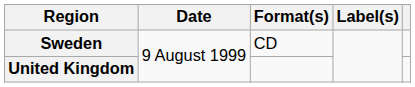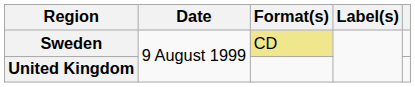(265, 43) no background -> (265, 43) khaki background
